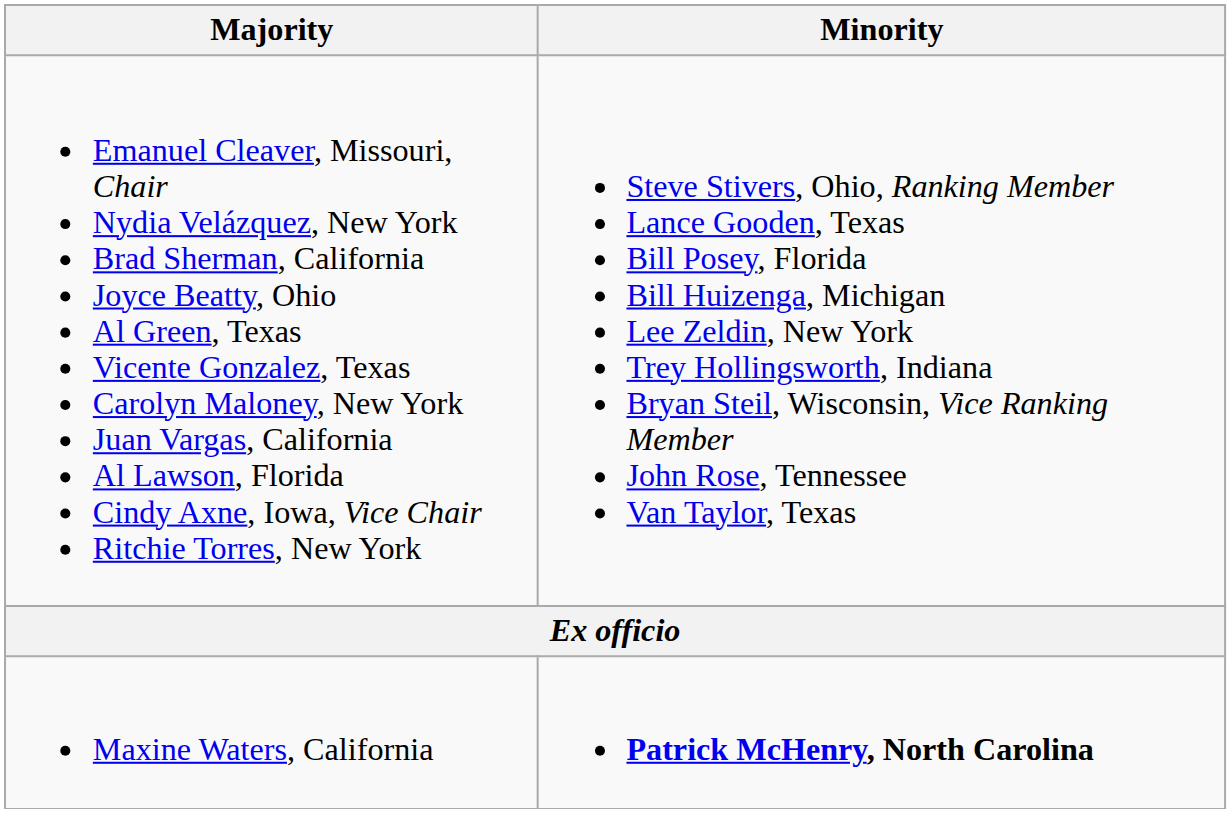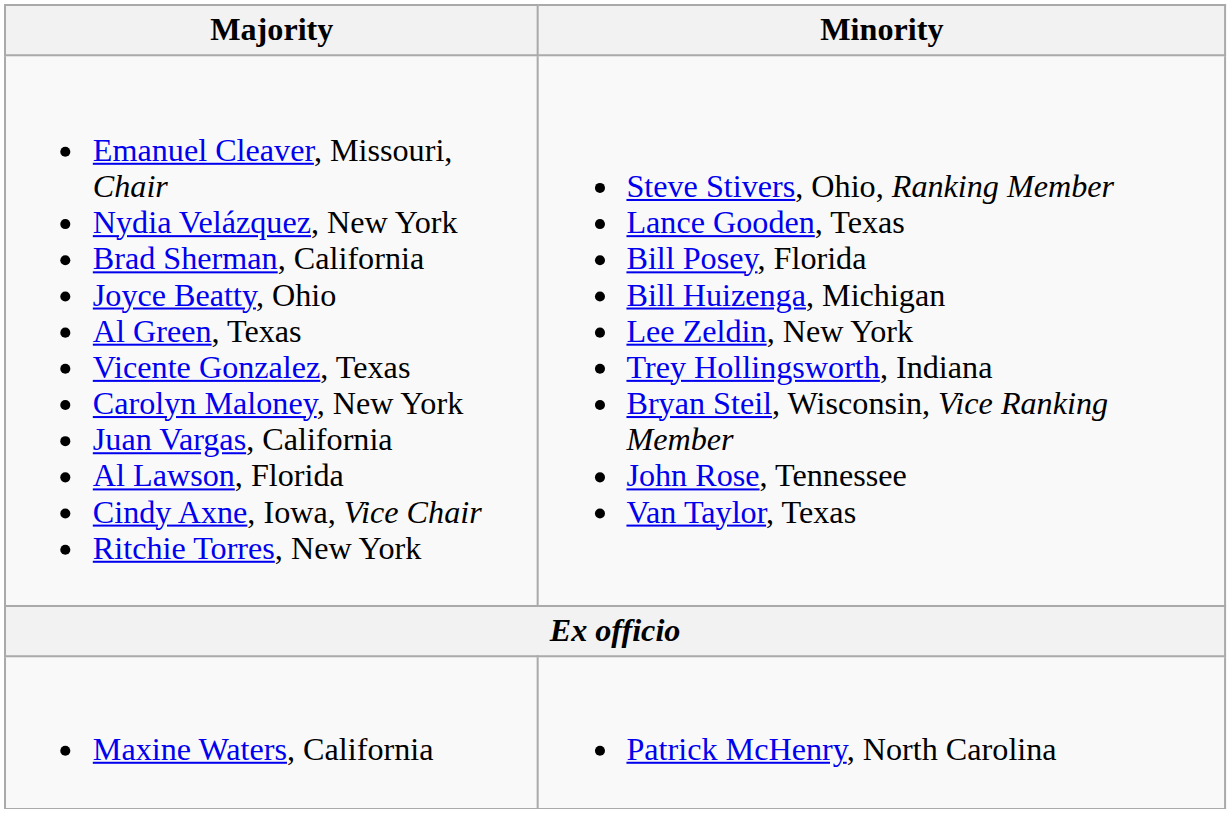(882, 750) bold -> (882, 750) normal
